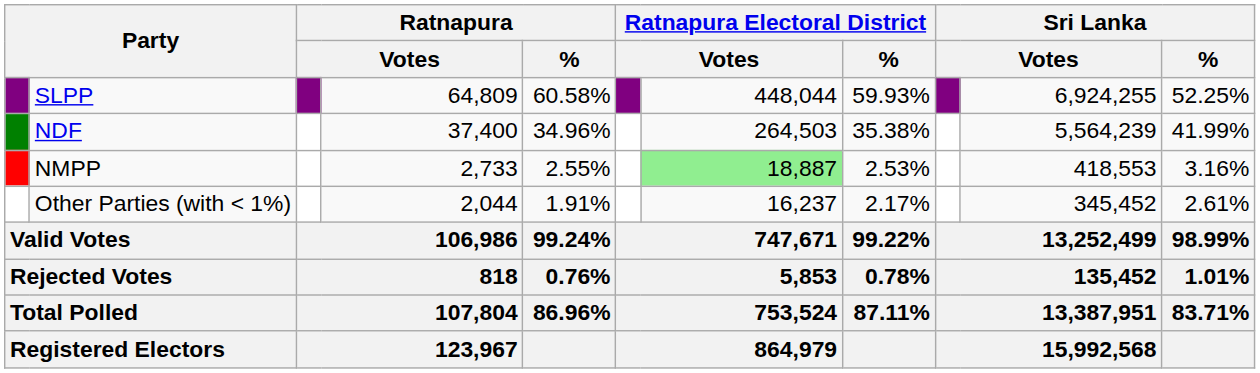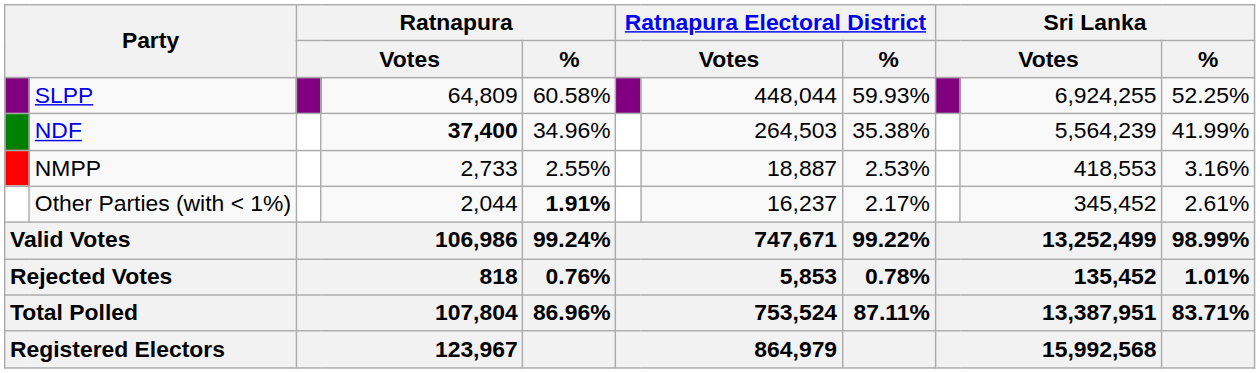(483, 131) normal -> (483, 131) bold
(802, 167) lightgreen background -> (802, 167) no background
(578, 204) normal -> (578, 204) bold
